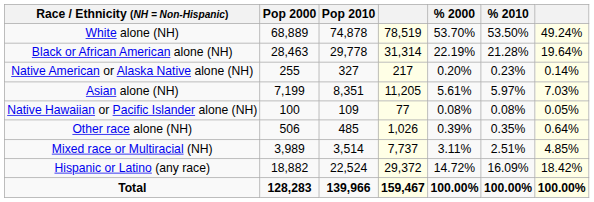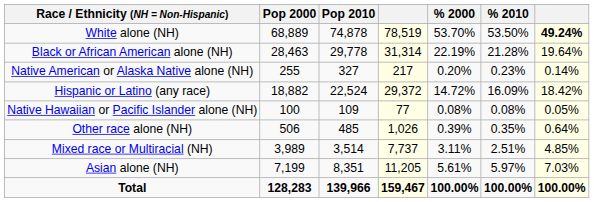(562, 33) normal -> (562, 33) bold
rows swapped: (132, 91) <-> (132, 168)
